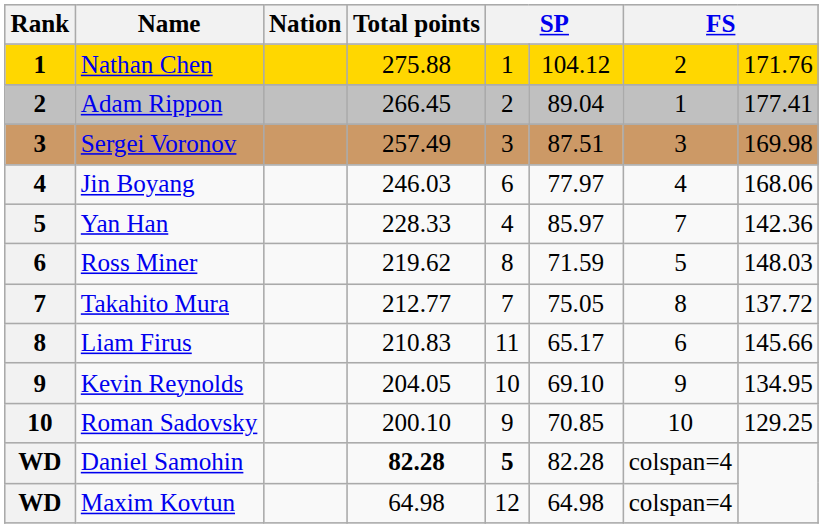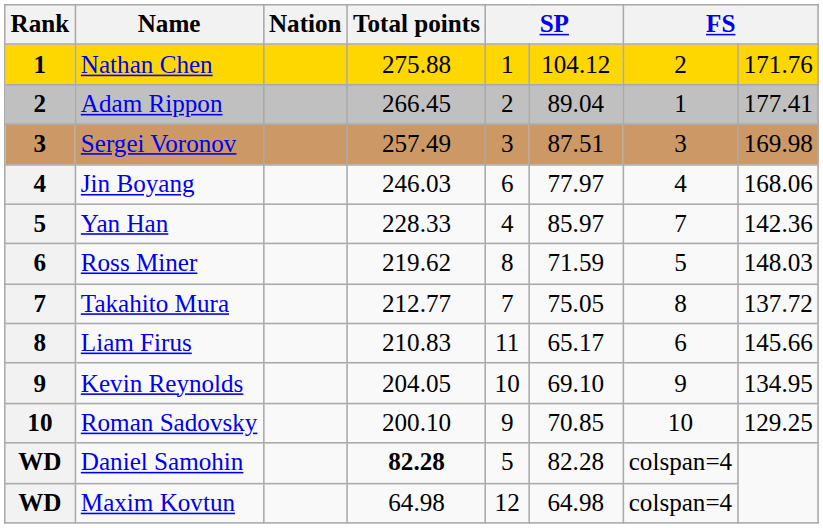(507, 462) bold -> (507, 462) normal
